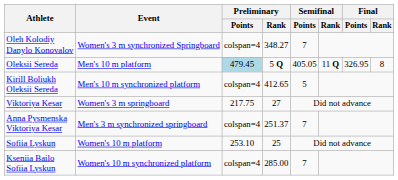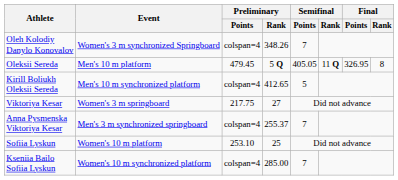(276, 45) 348.27 -> (276, 45) 348.26
(242, 65) lightblue background -> (242, 65) no background
(276, 124) 251.37 -> (276, 124) 255.37
